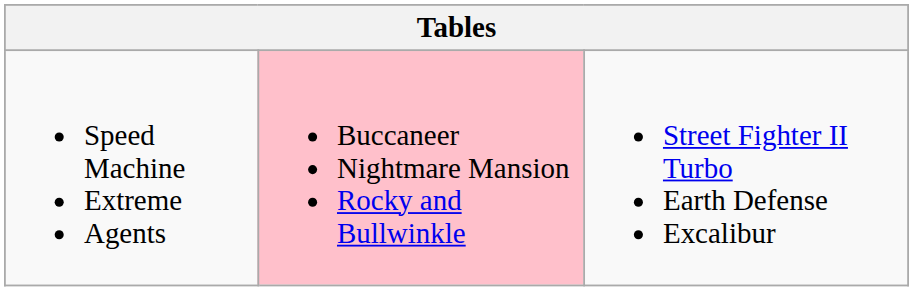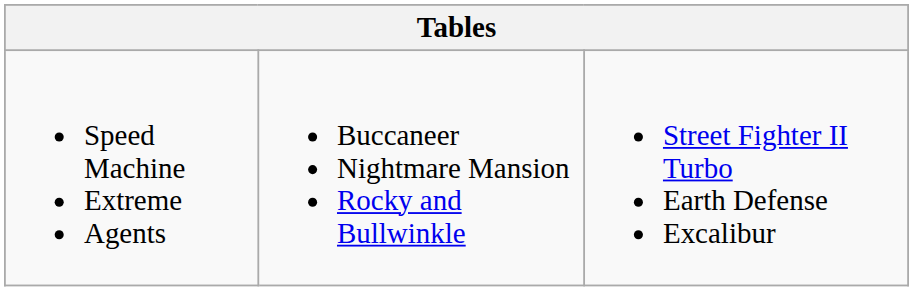(421, 184) pink background -> (421, 184) no background
